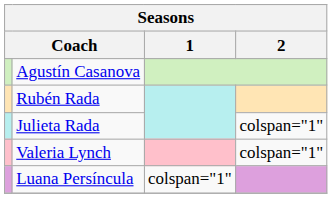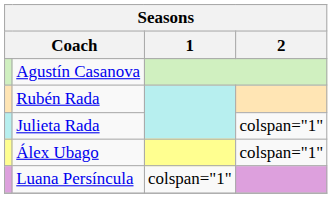- row: (64, 152)
+ row: (57, 152)
